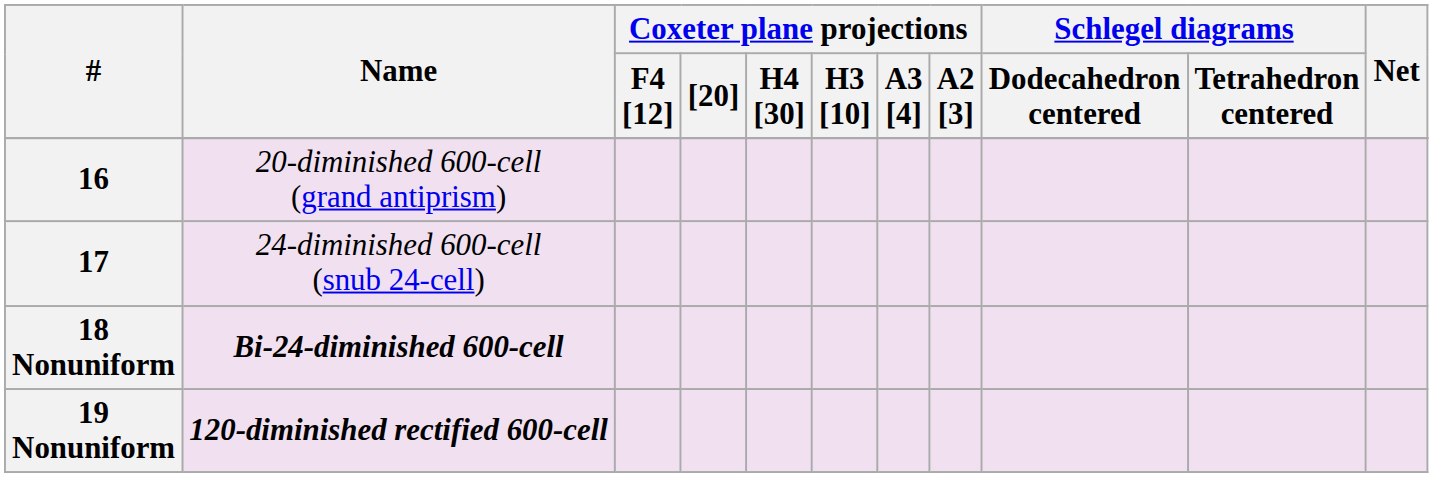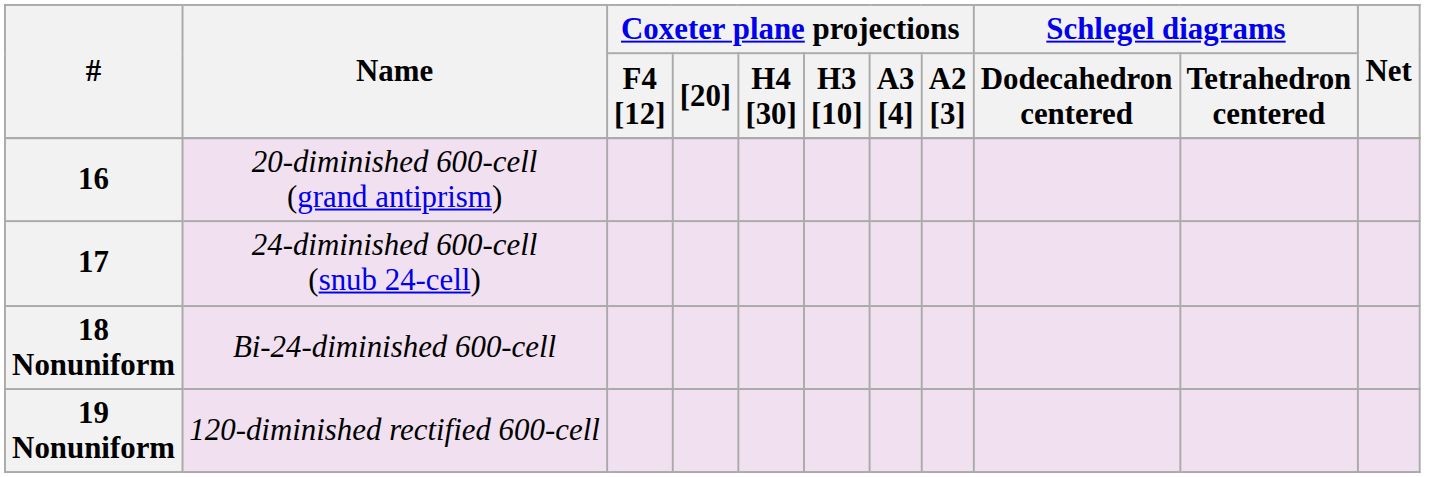(399, 346) bold -> (395, 346) normal
(399, 430) bold -> (395, 430) normal
